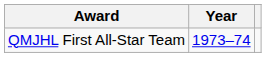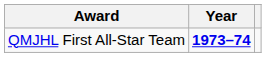(221, 40) normal -> (221, 40) bold
